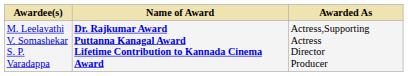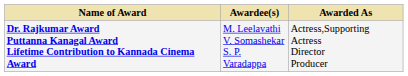columns swapped: (180, 12) <-> (38, 12)
